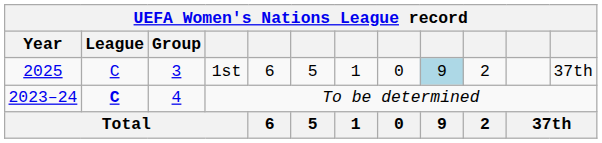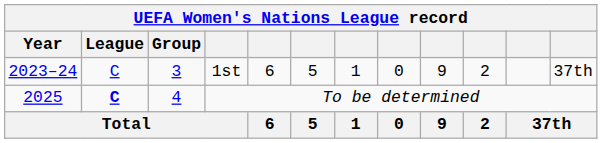(43, 71) 2025 -> (43, 71) 2023–24
(442, 71) lightblue background -> (442, 71) no background
(43, 98) 2023–24 -> (43, 98) 2025
